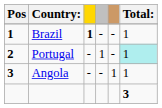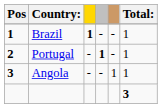(102, 53) normal -> (102, 53) bold
(126, 53) paleturquoise background -> (126, 53) no background
